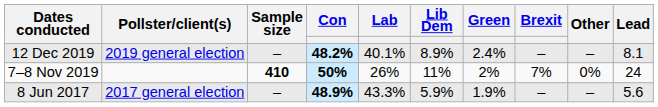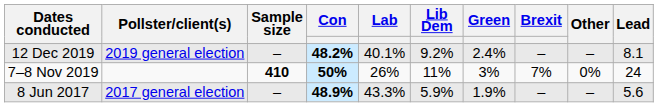(437, 53) 8.9% -> (437, 53) 9.2%
(489, 72) 2% -> (489, 72) 3%
